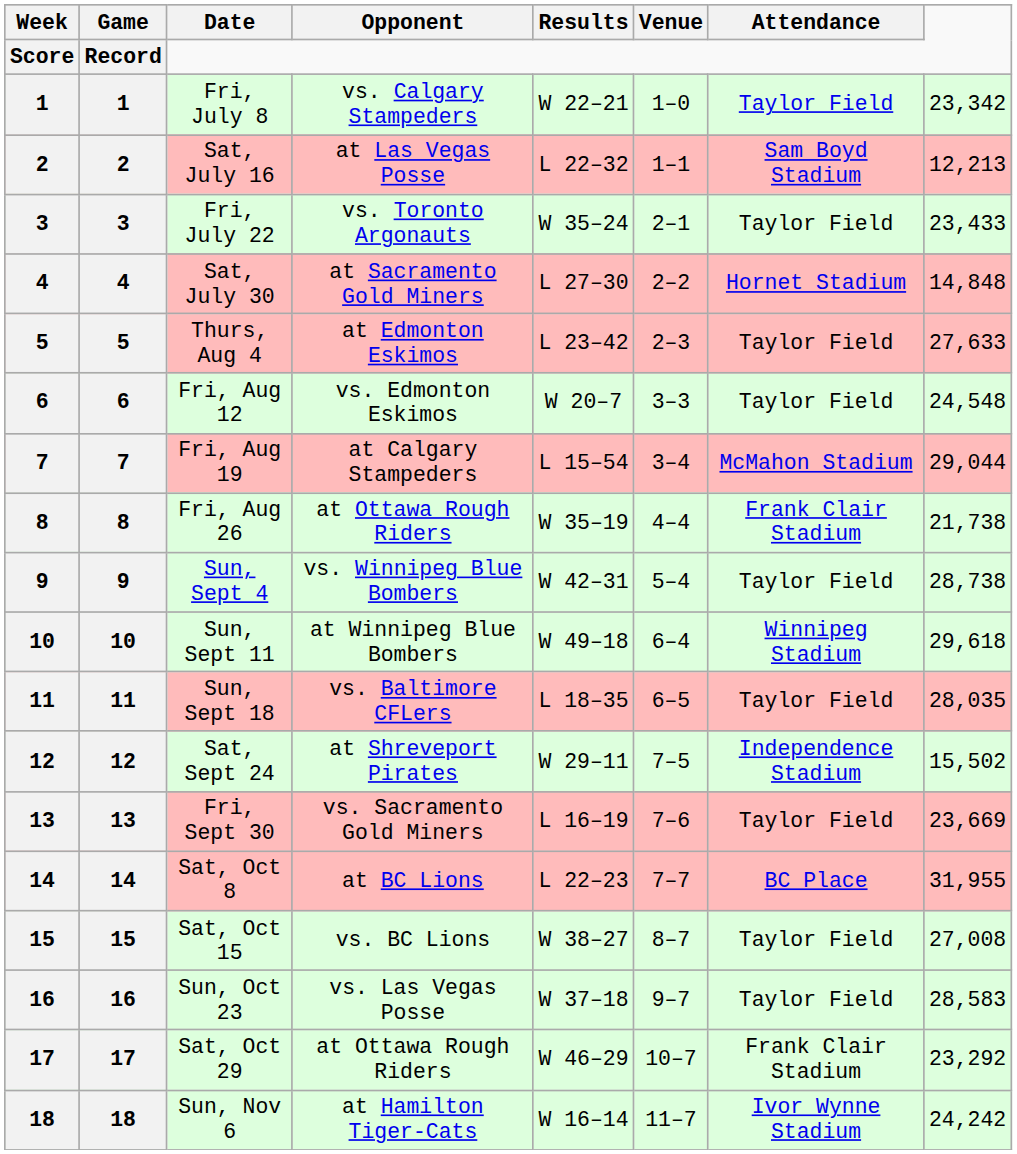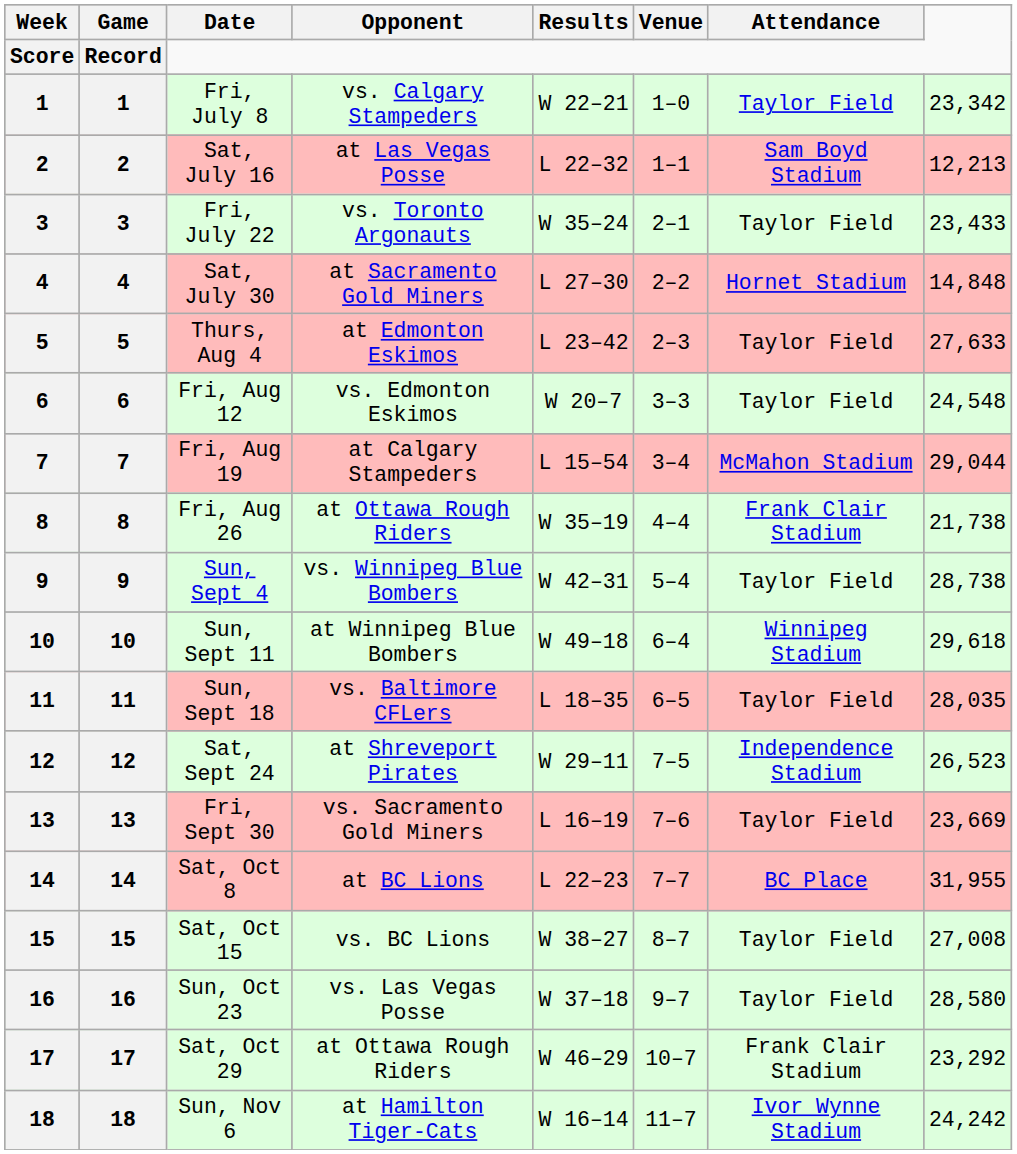(968, 761) 15,502 -> (968, 761) 26,523
(968, 1000) 28,583 -> (968, 1000) 28,580
